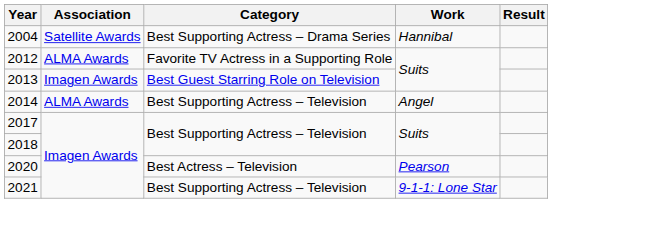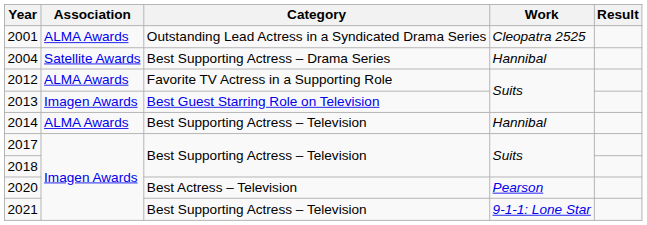+ row: (23, 36)
(416, 101) Angel -> (519, 123) Hannibal
